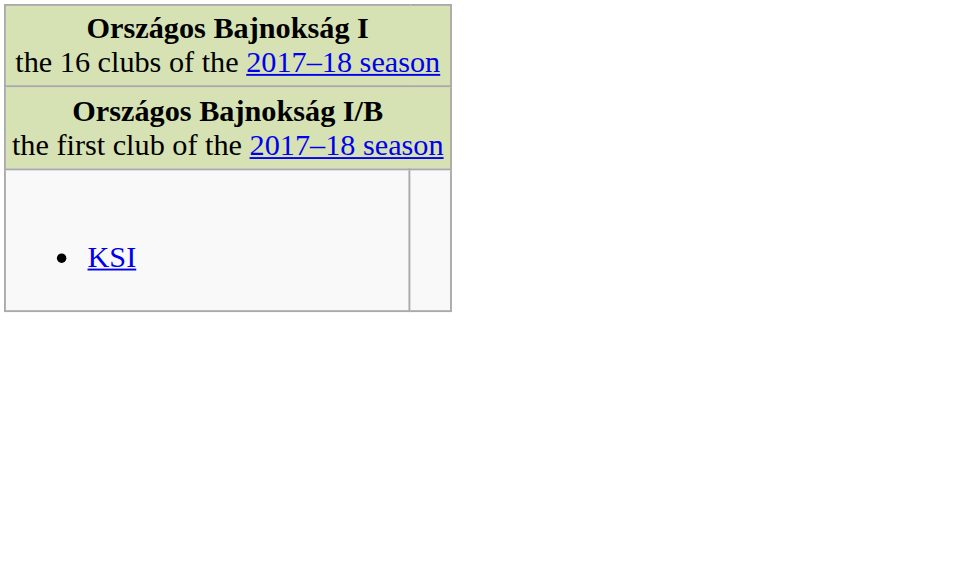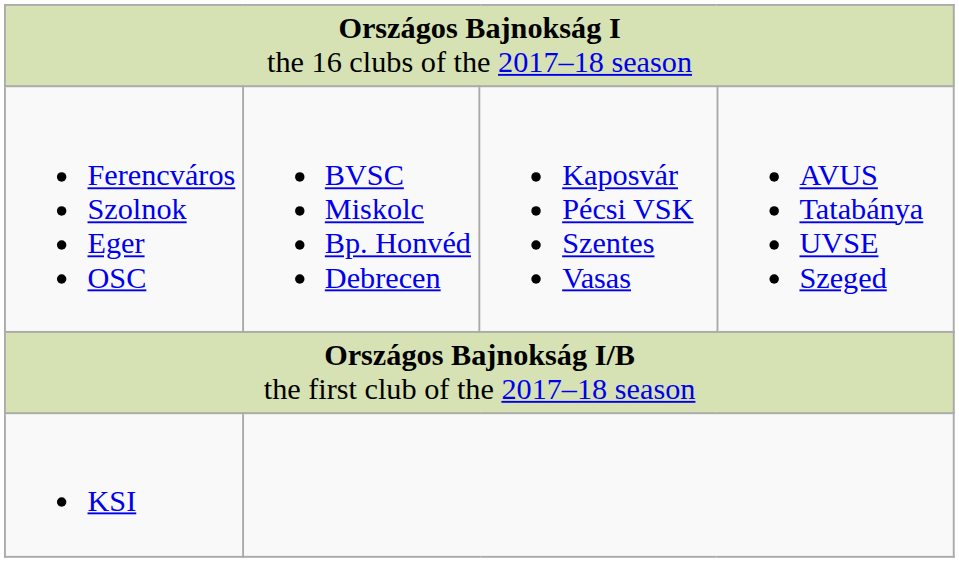+ row: (124, 226)
